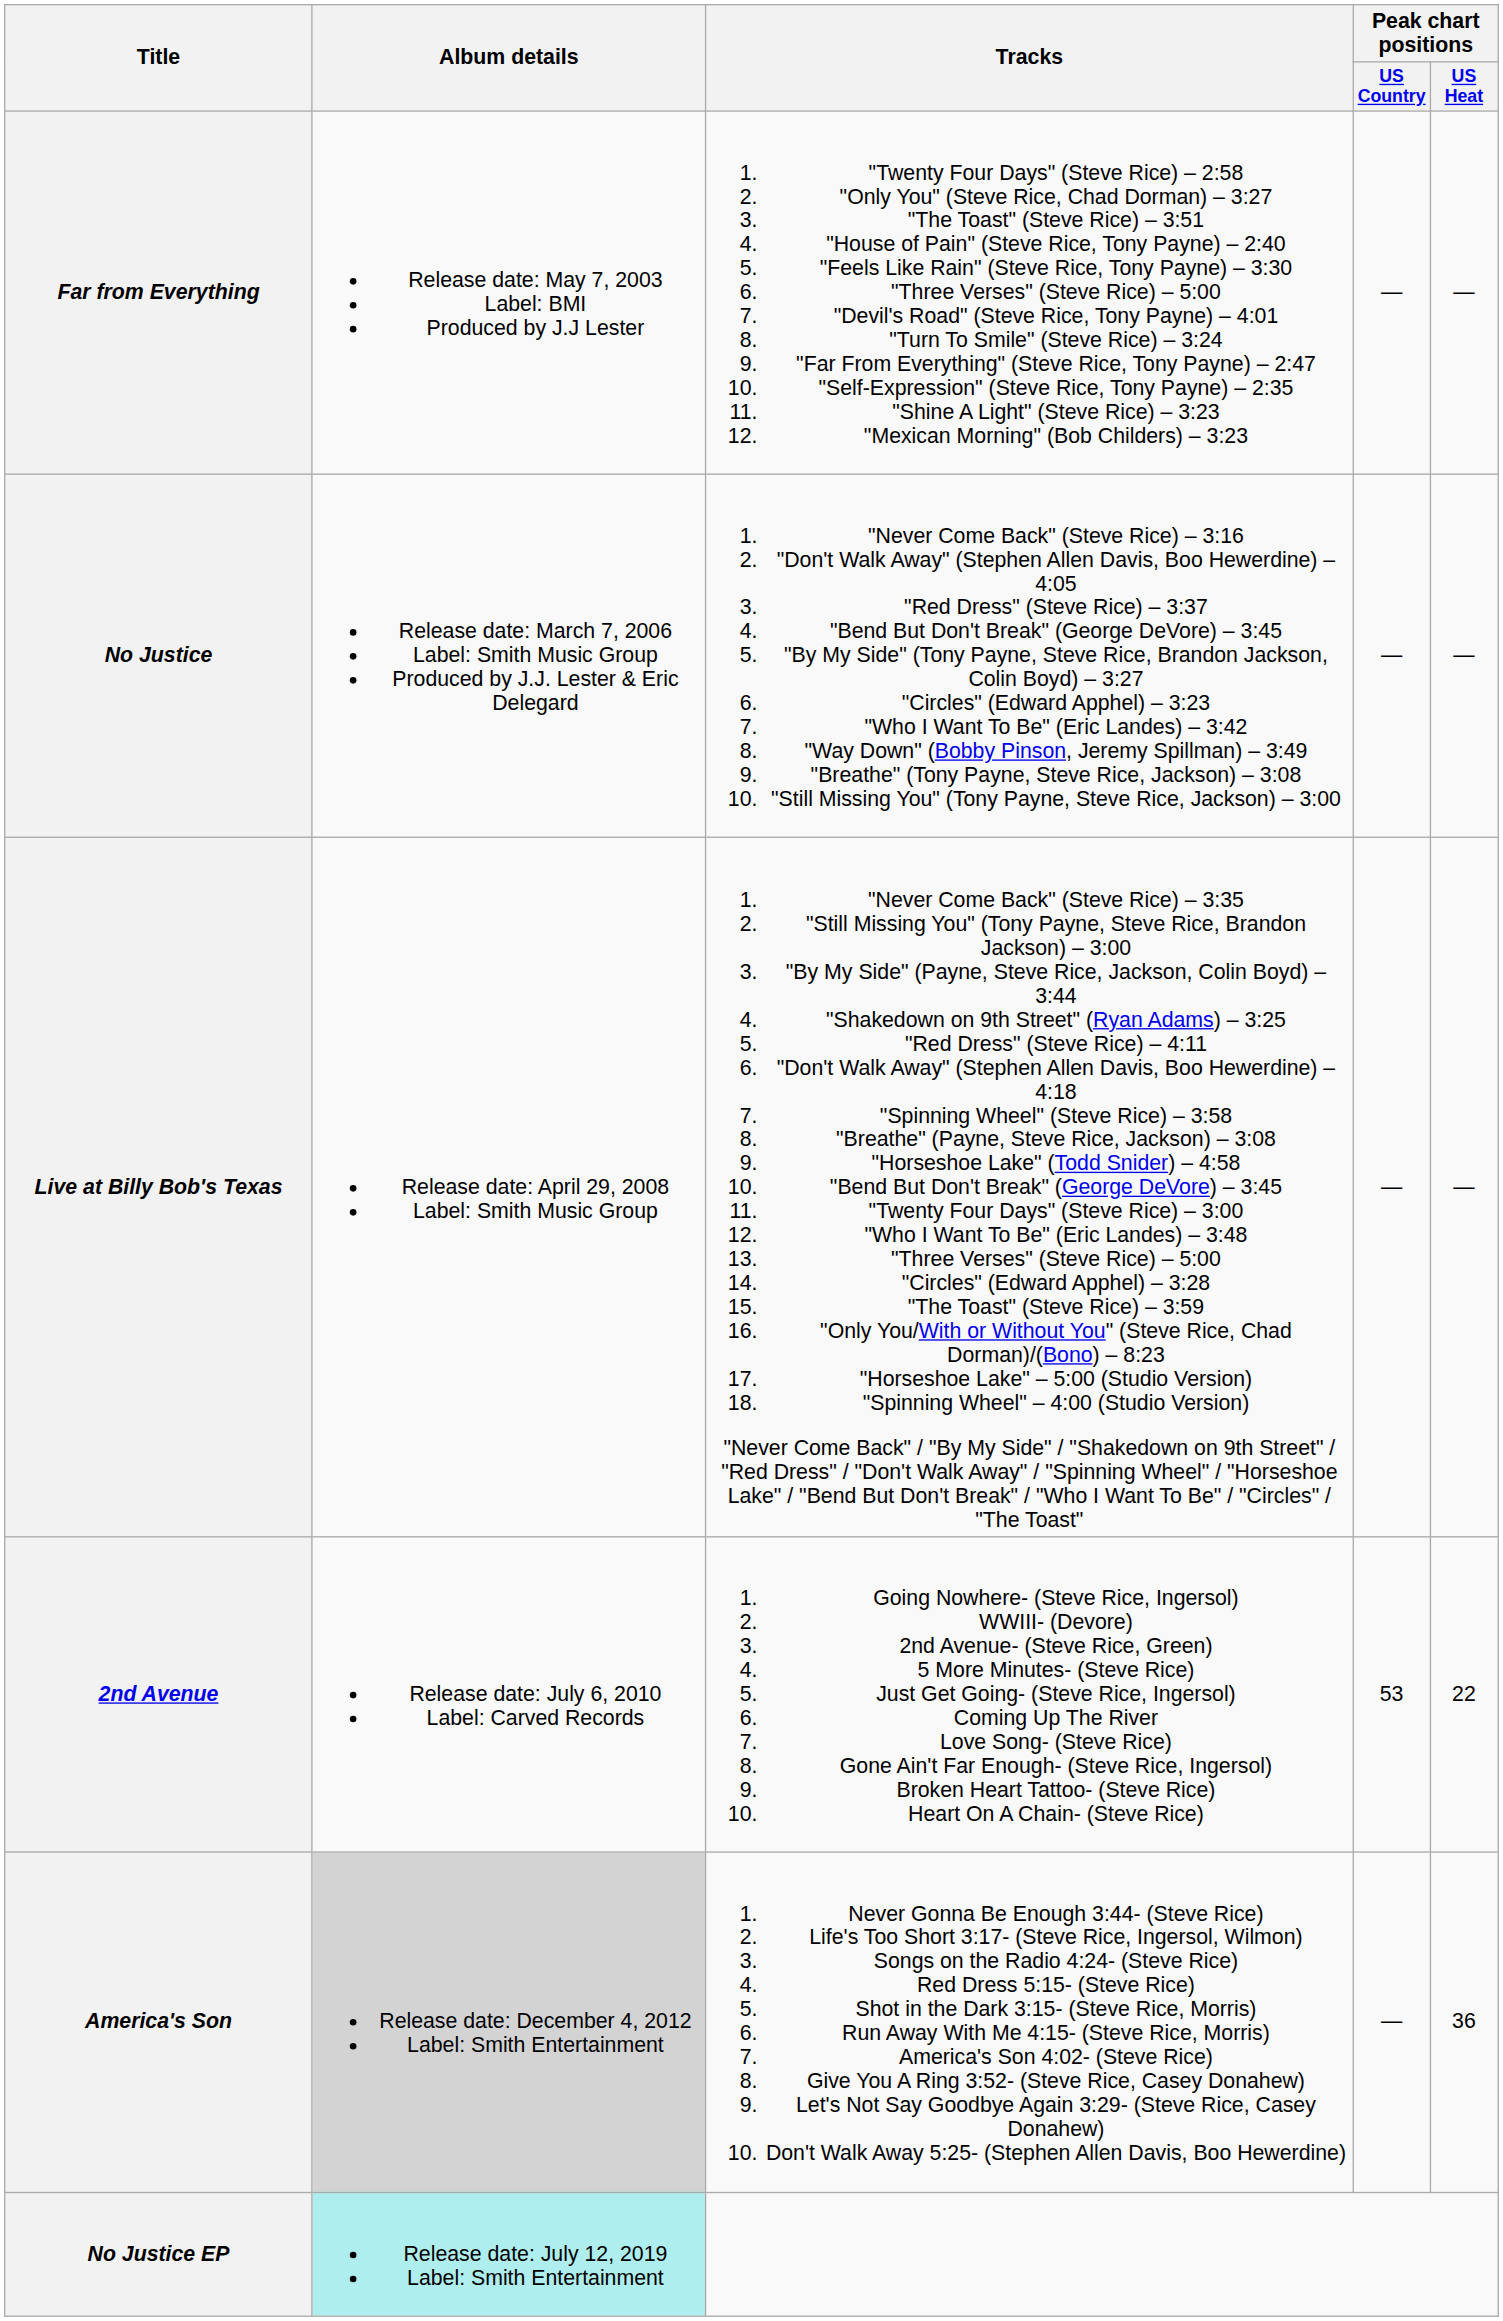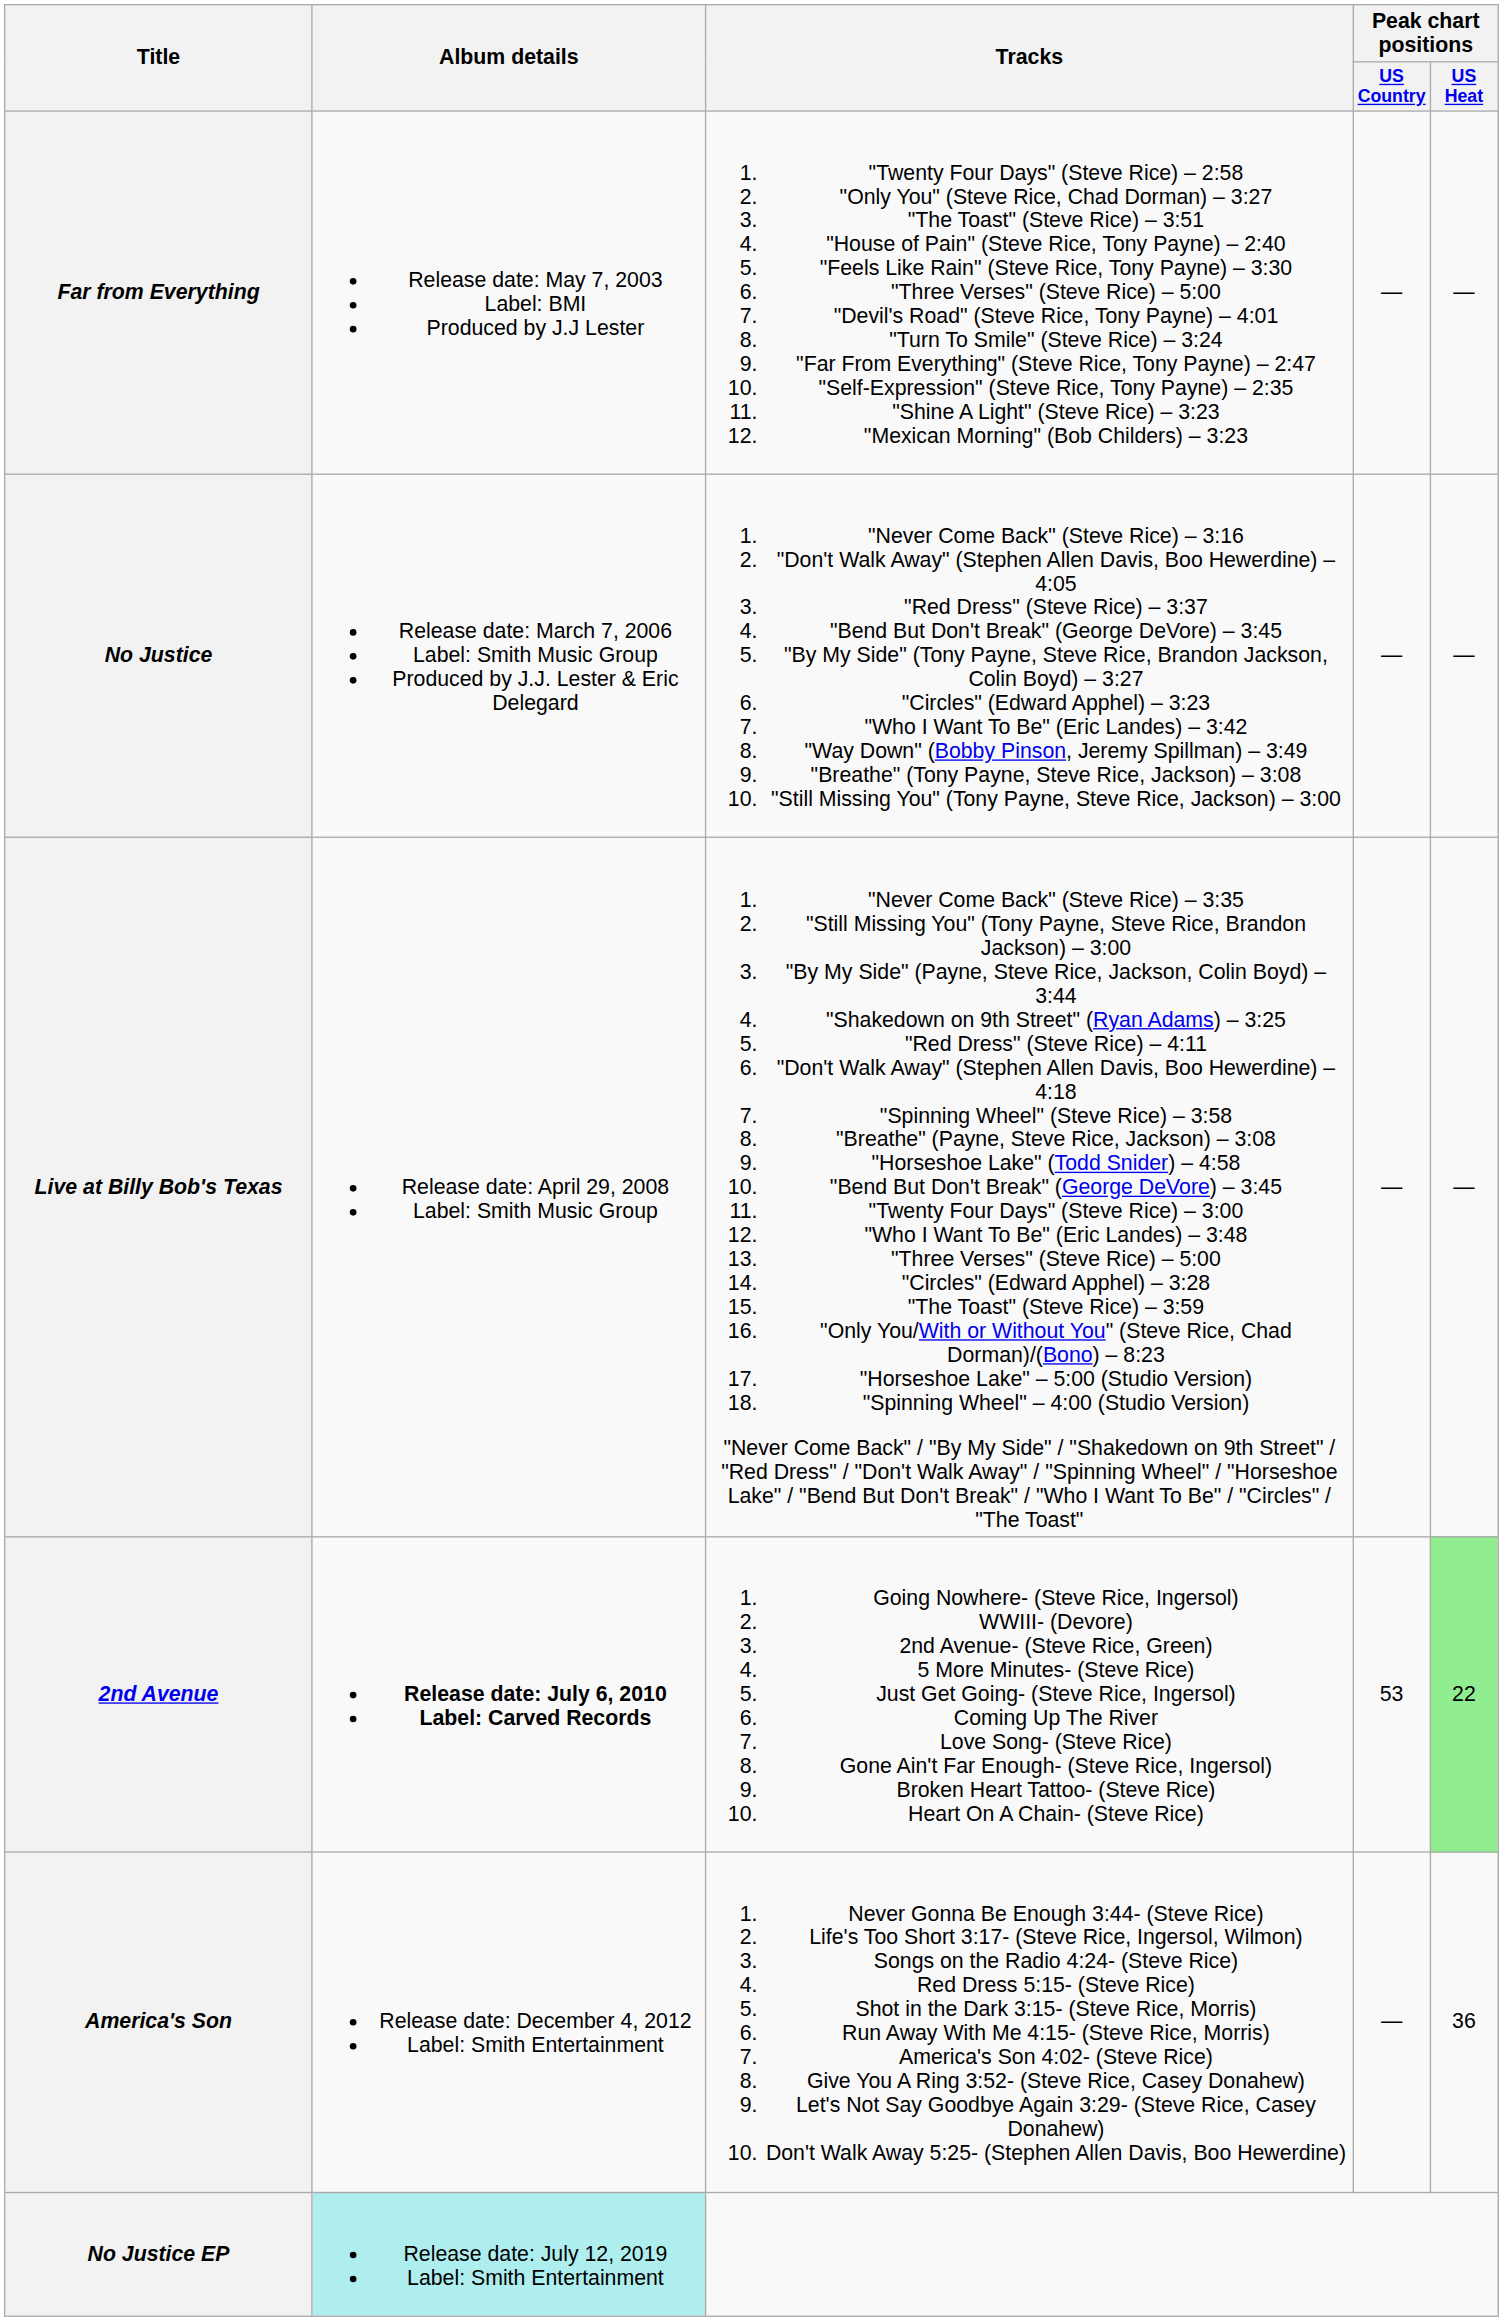(509, 1706) normal -> (509, 1706) bold
(1464, 1694) no background -> (1464, 1694) lightgreen background
(509, 2034) lightgrey background -> (509, 2034) no background
